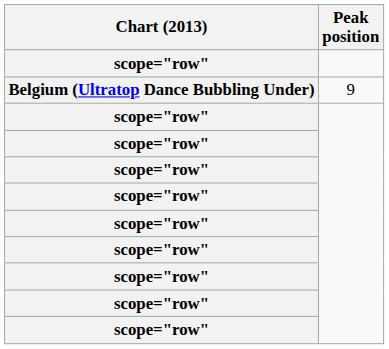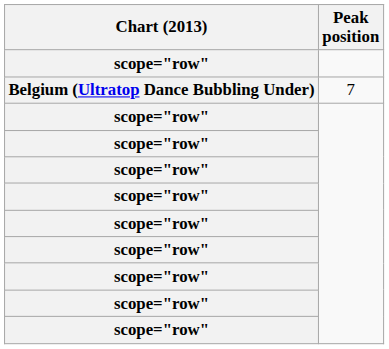(351, 90) 9 -> (351, 90) 7
